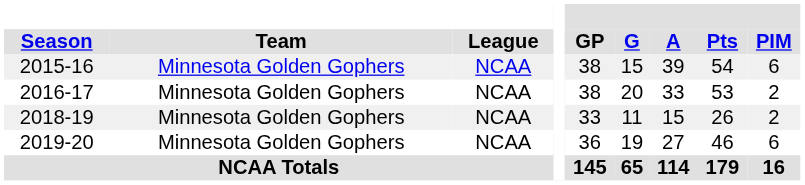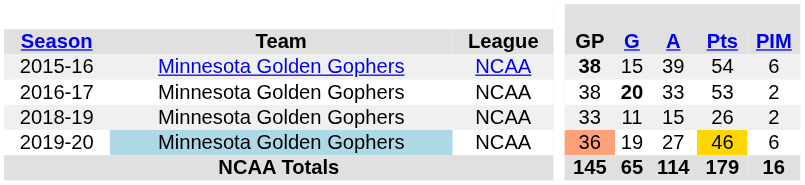(590, 66) normal -> (590, 66) bold
(632, 92) normal -> (632, 92) bold
(281, 142) no background -> (281, 142) lightblue background
(590, 142) no background -> (590, 142) lightsalmon background
(722, 142) no background -> (722, 142) gold background
